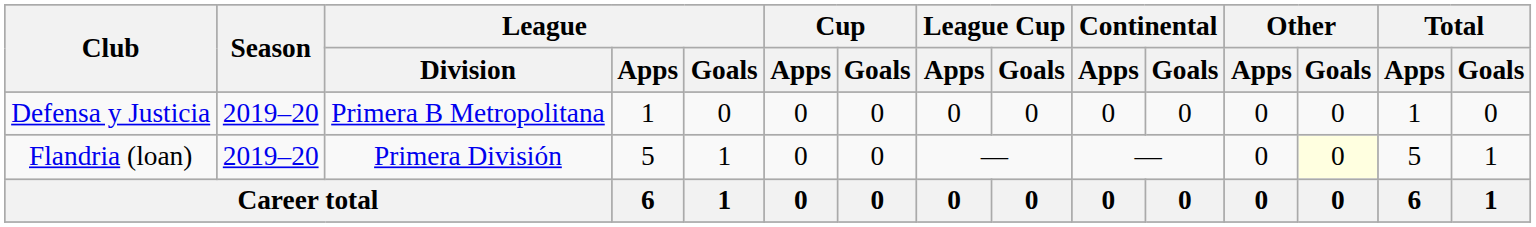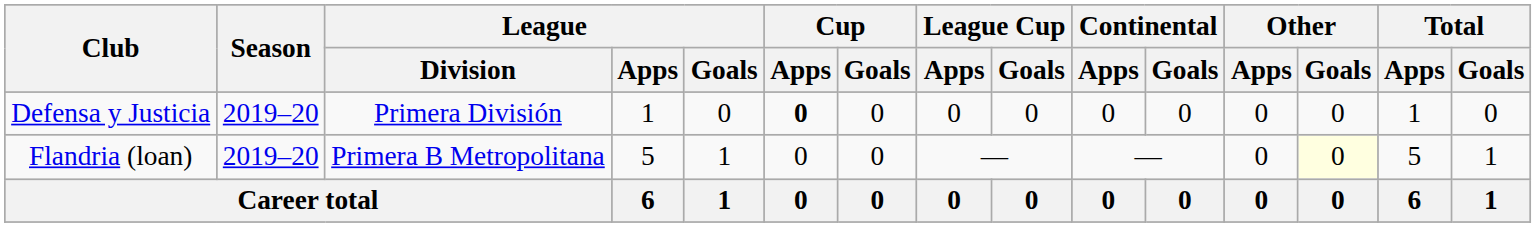(468, 112) Primera B Metropolitana -> (468, 112) Primera División
(801, 112) normal -> (801, 112) bold
(468, 156) Primera División -> (468, 156) Primera B Metropolitana
